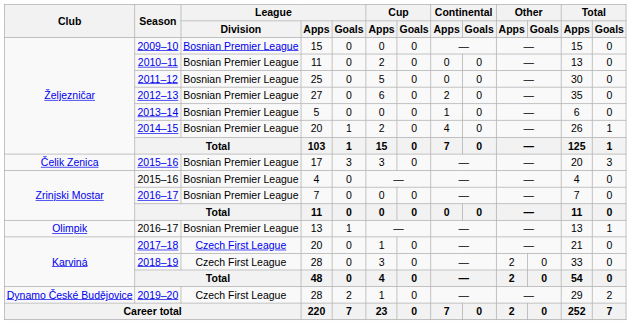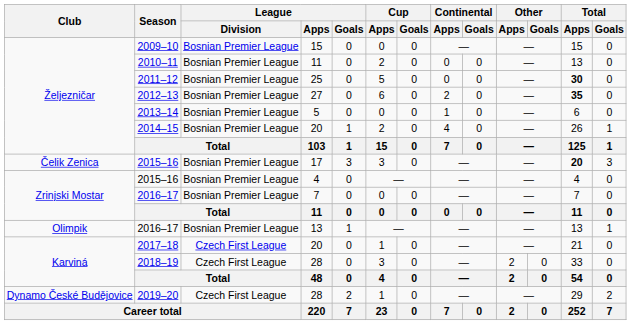(577, 79) normal -> (577, 79) bold
(577, 96) normal -> (577, 96) bold
(577, 162) normal -> (577, 162) bold
